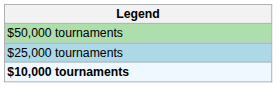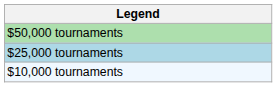(68, 72) bold -> (65, 72) normal
